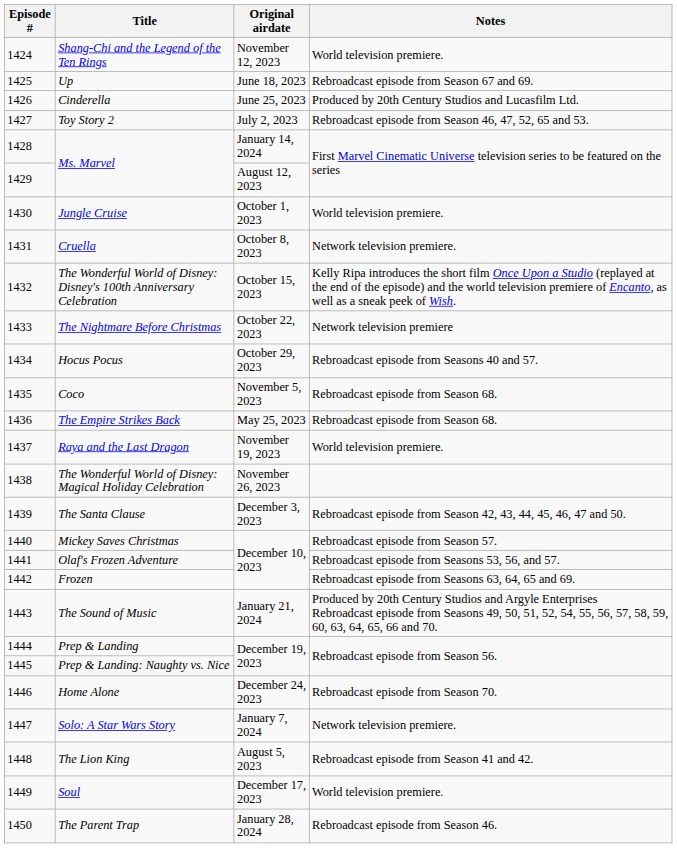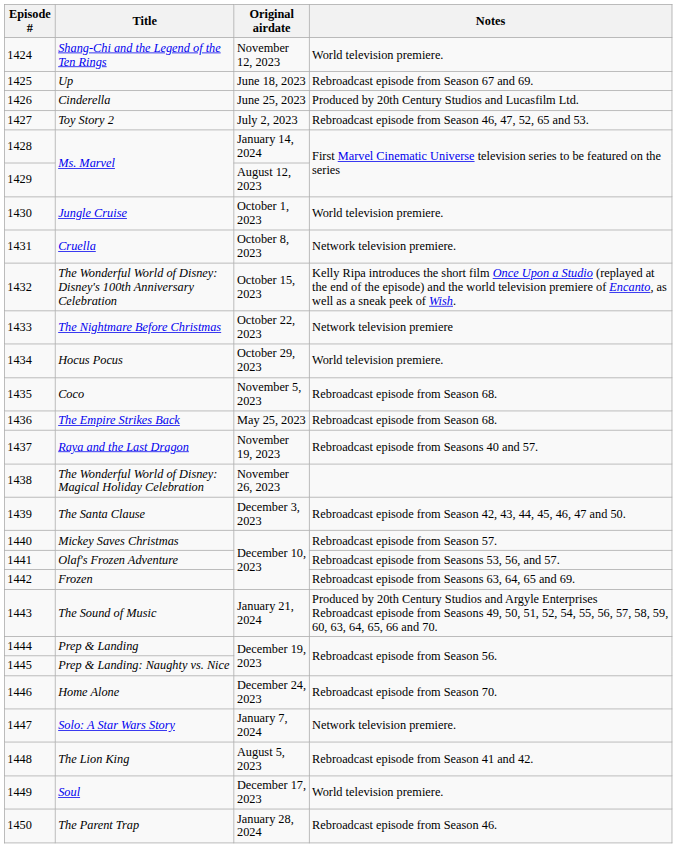(425, 360) Rebroadcast episode from Seasons 40 and 57. -> (378, 360) World television premiere.
(378, 447) World television premiere. -> (425, 447) Rebroadcast episode from Seasons 40 and 57.
